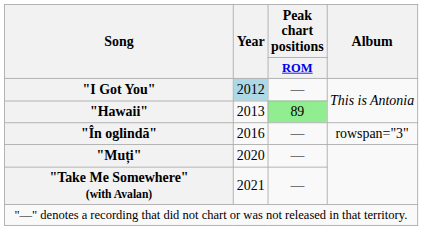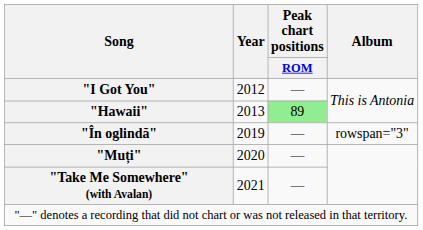(251, 89) lightblue background -> (251, 89) no background
(251, 133) 2016 -> (251, 133) 2019
